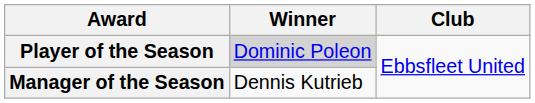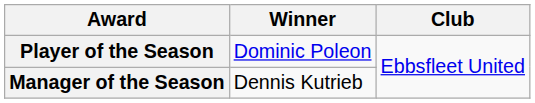(303, 51) lightgrey background -> (303, 51) no background
